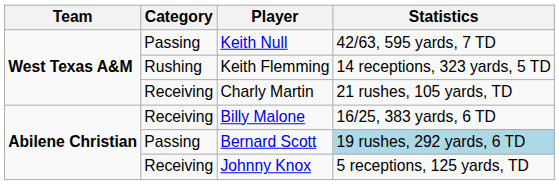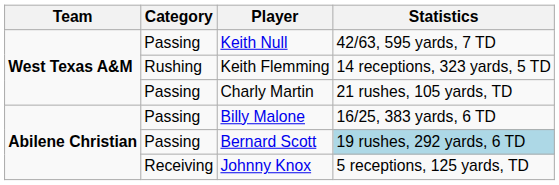(179, 92) Receiving -> (172, 92) Passing
(179, 117) Receiving -> (172, 117) Passing
